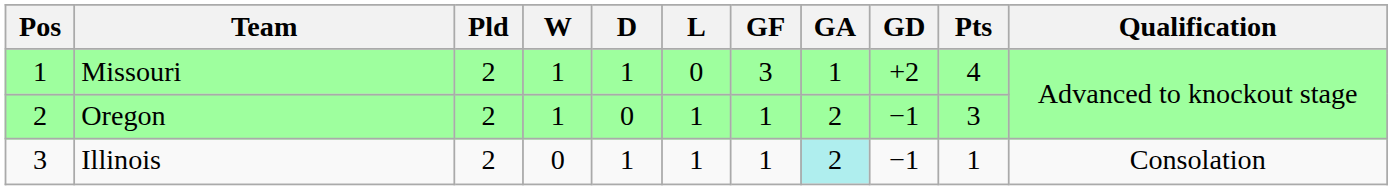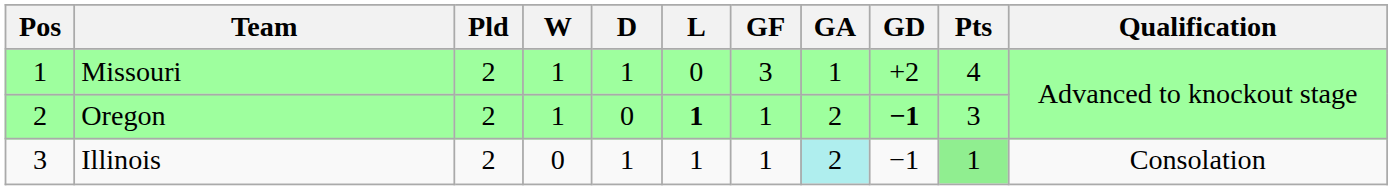(696, 116) normal -> (696, 116) bold
(904, 116) normal -> (904, 116) bold
(974, 160) no background -> (974, 160) lightgreen background
